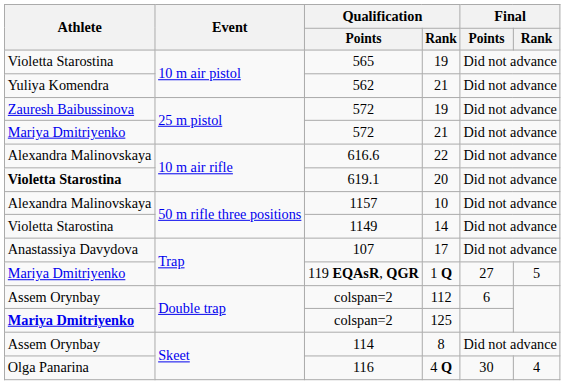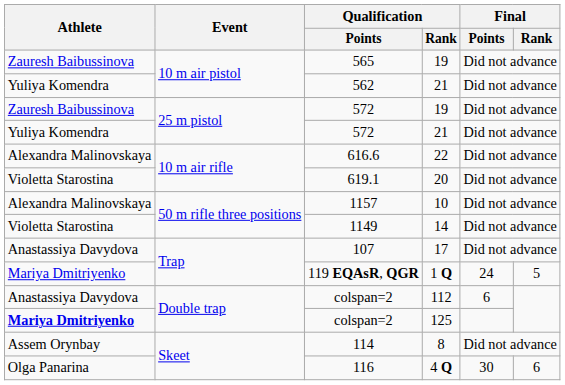(61, 62) Violetta Starostina -> (71, 62) Zauresh Baibussinova
(67, 132) Mariya Dmitriyenko -> (58, 132) Yuliya Komendra
(65, 179) bold -> (61, 179) normal
(486, 274) 27 -> (486, 274) 24
(54, 297) Assem Orynbay -> (73, 297) Anastassiya Davydova
(537, 368) 4 -> (537, 368) 6
